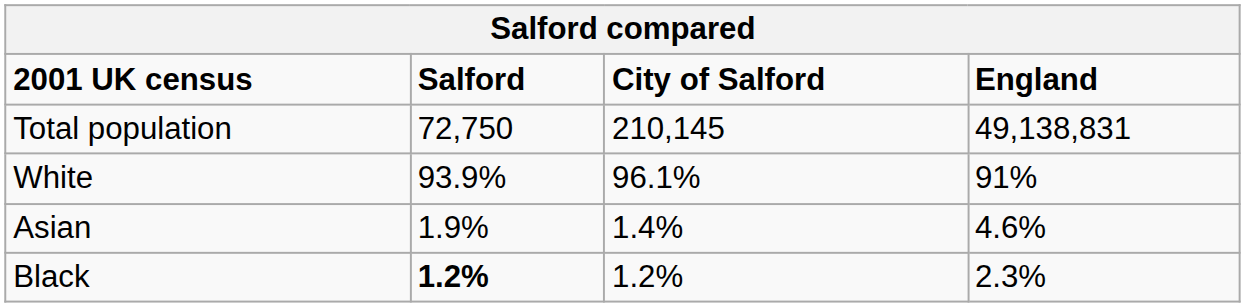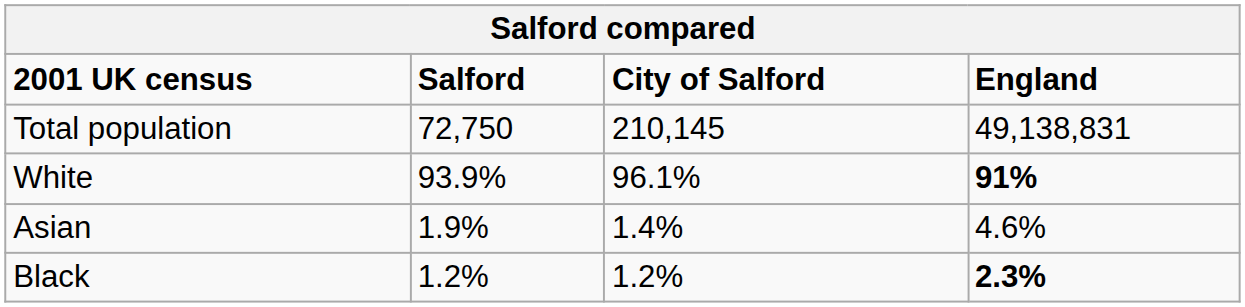(1006, 177) normal -> (1006, 177) bold
(453, 276) bold -> (453, 276) normal
(1010, 276) normal -> (1010, 276) bold
